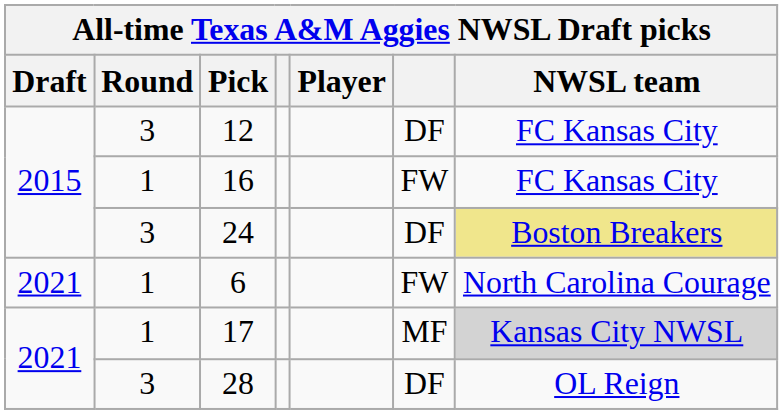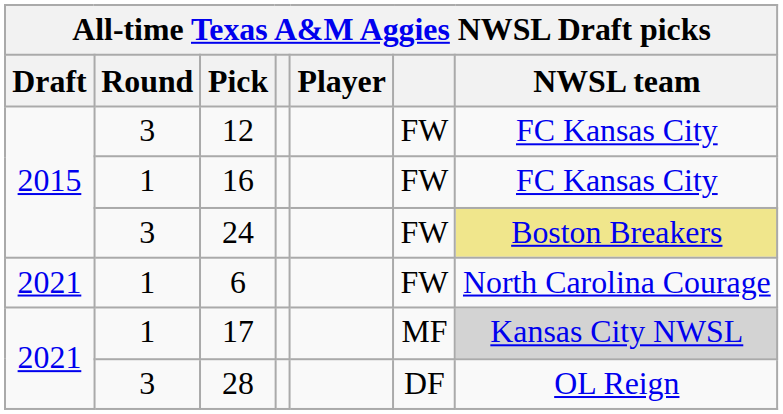(424, 130) DF -> (424, 130) FW
(424, 231) DF -> (424, 231) FW
